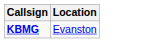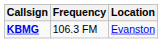+ column: (79, 12)
